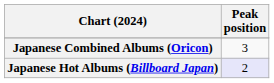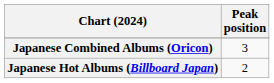(245, 68) lavender background -> (245, 68) no background
